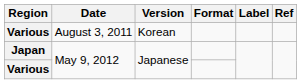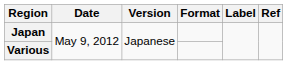- row: (28, 32)
